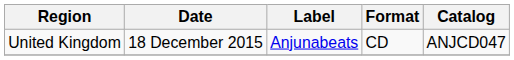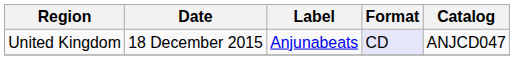(377, 42) no background -> (377, 42) lavender background
